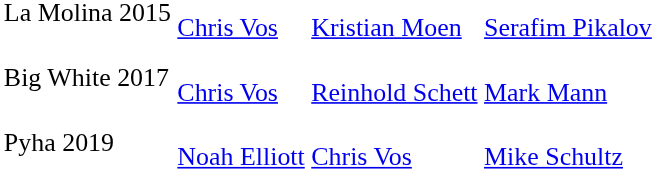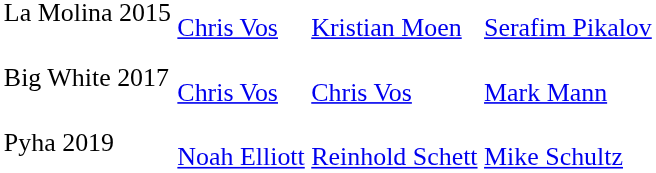(394, 92) Reinhold Schett -> (362, 92) Chris Vos
(362, 156) Chris Vos -> (394, 156) Reinhold Schett
